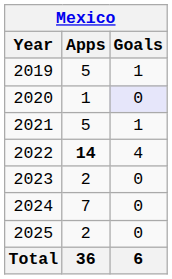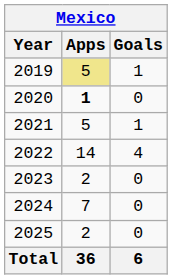(86, 72) no background -> (86, 72) khaki background
(86, 99) normal -> (86, 99) bold
(138, 99) lavender background -> (138, 99) no background
(86, 153) bold -> (86, 153) normal
